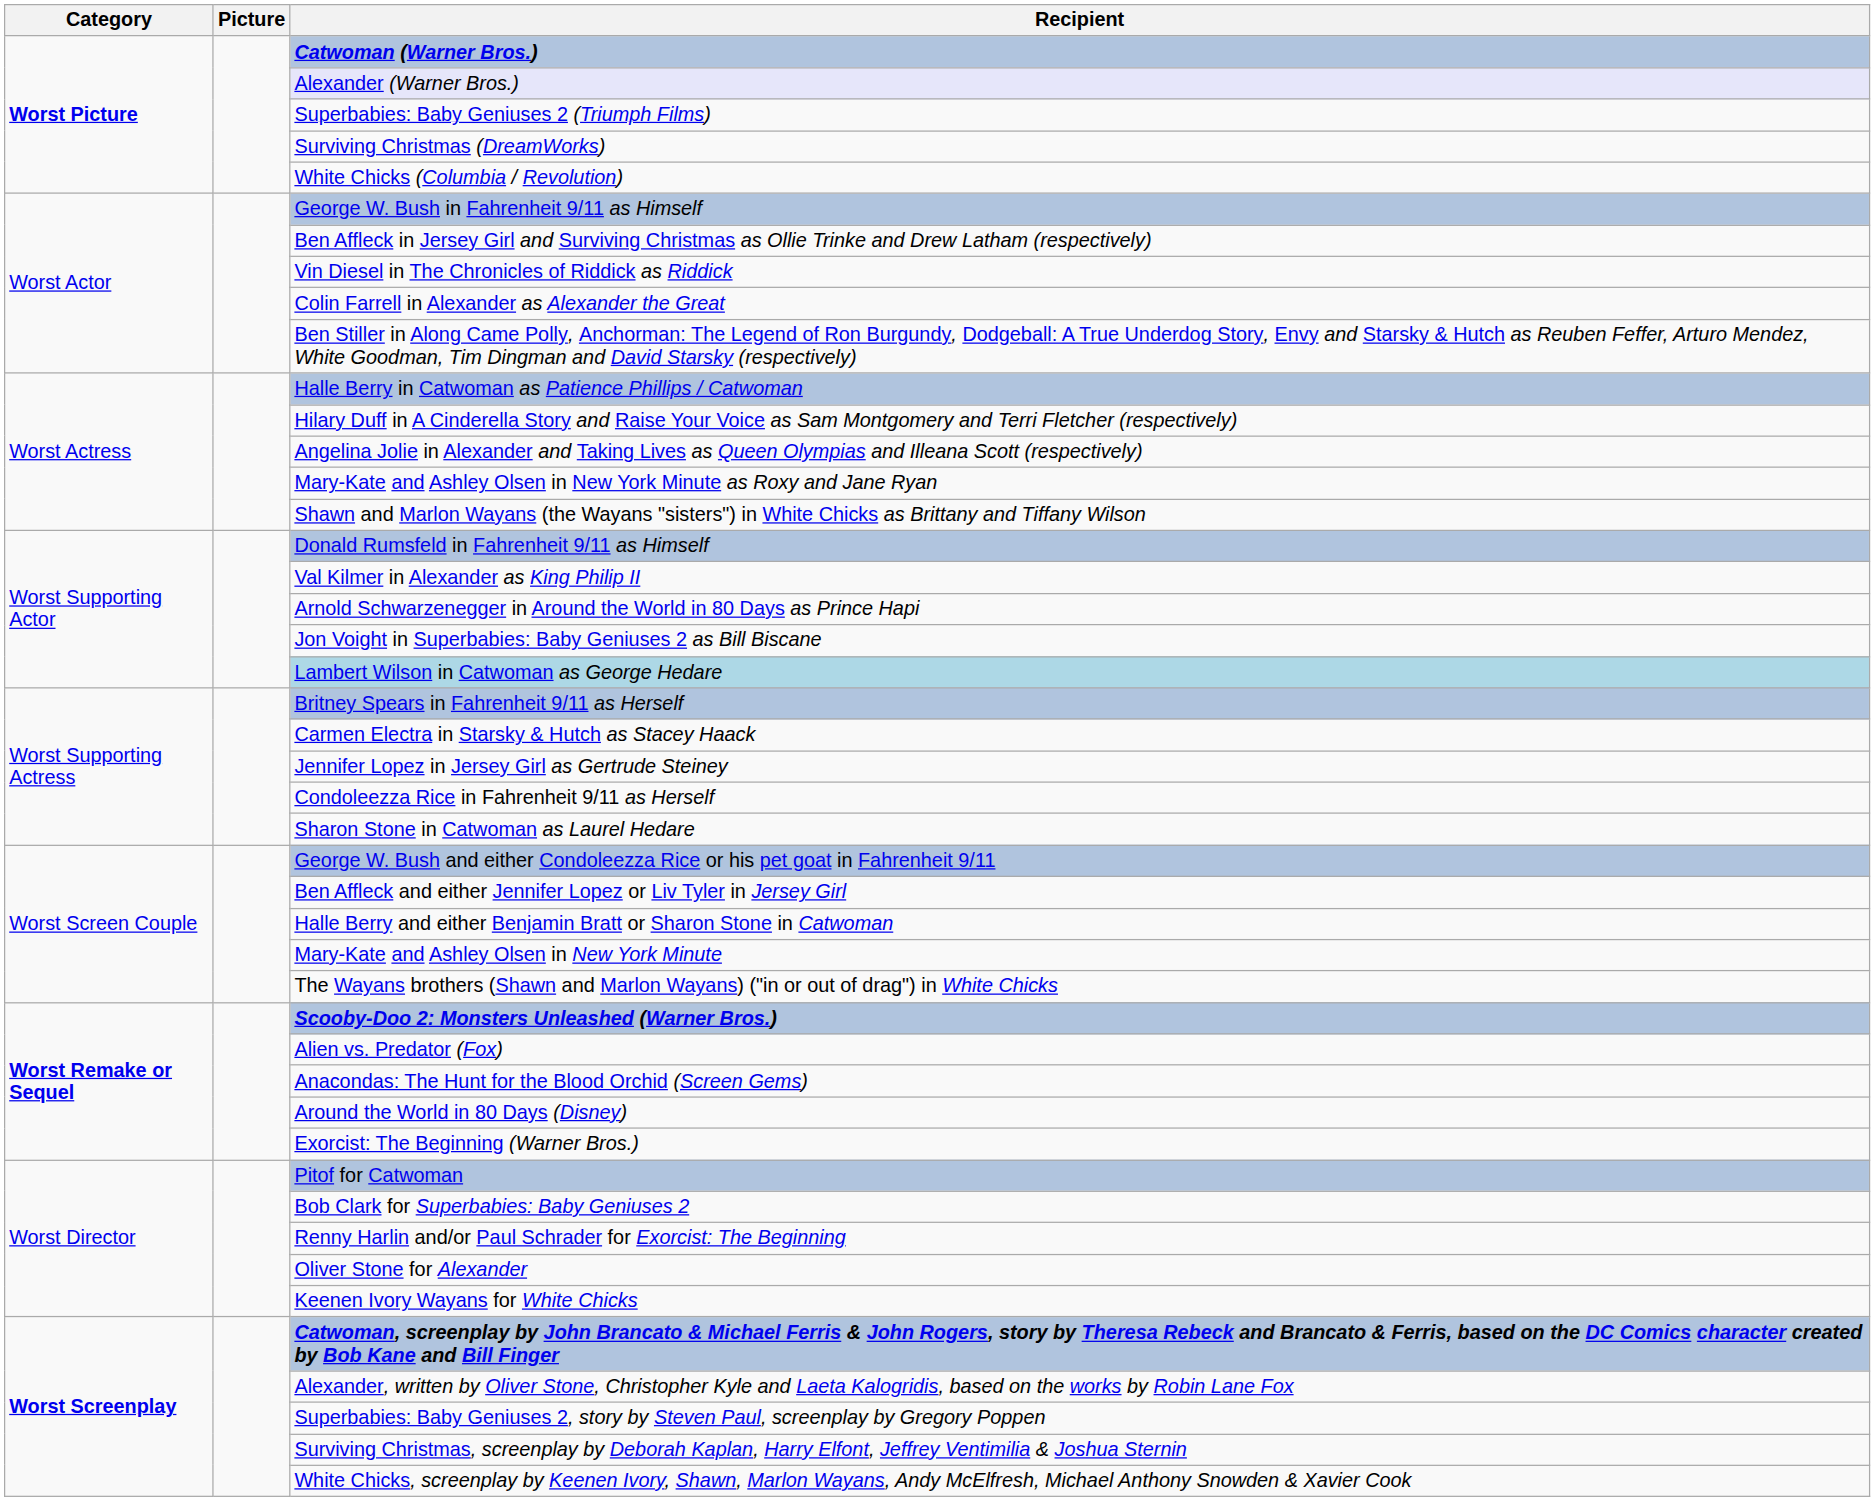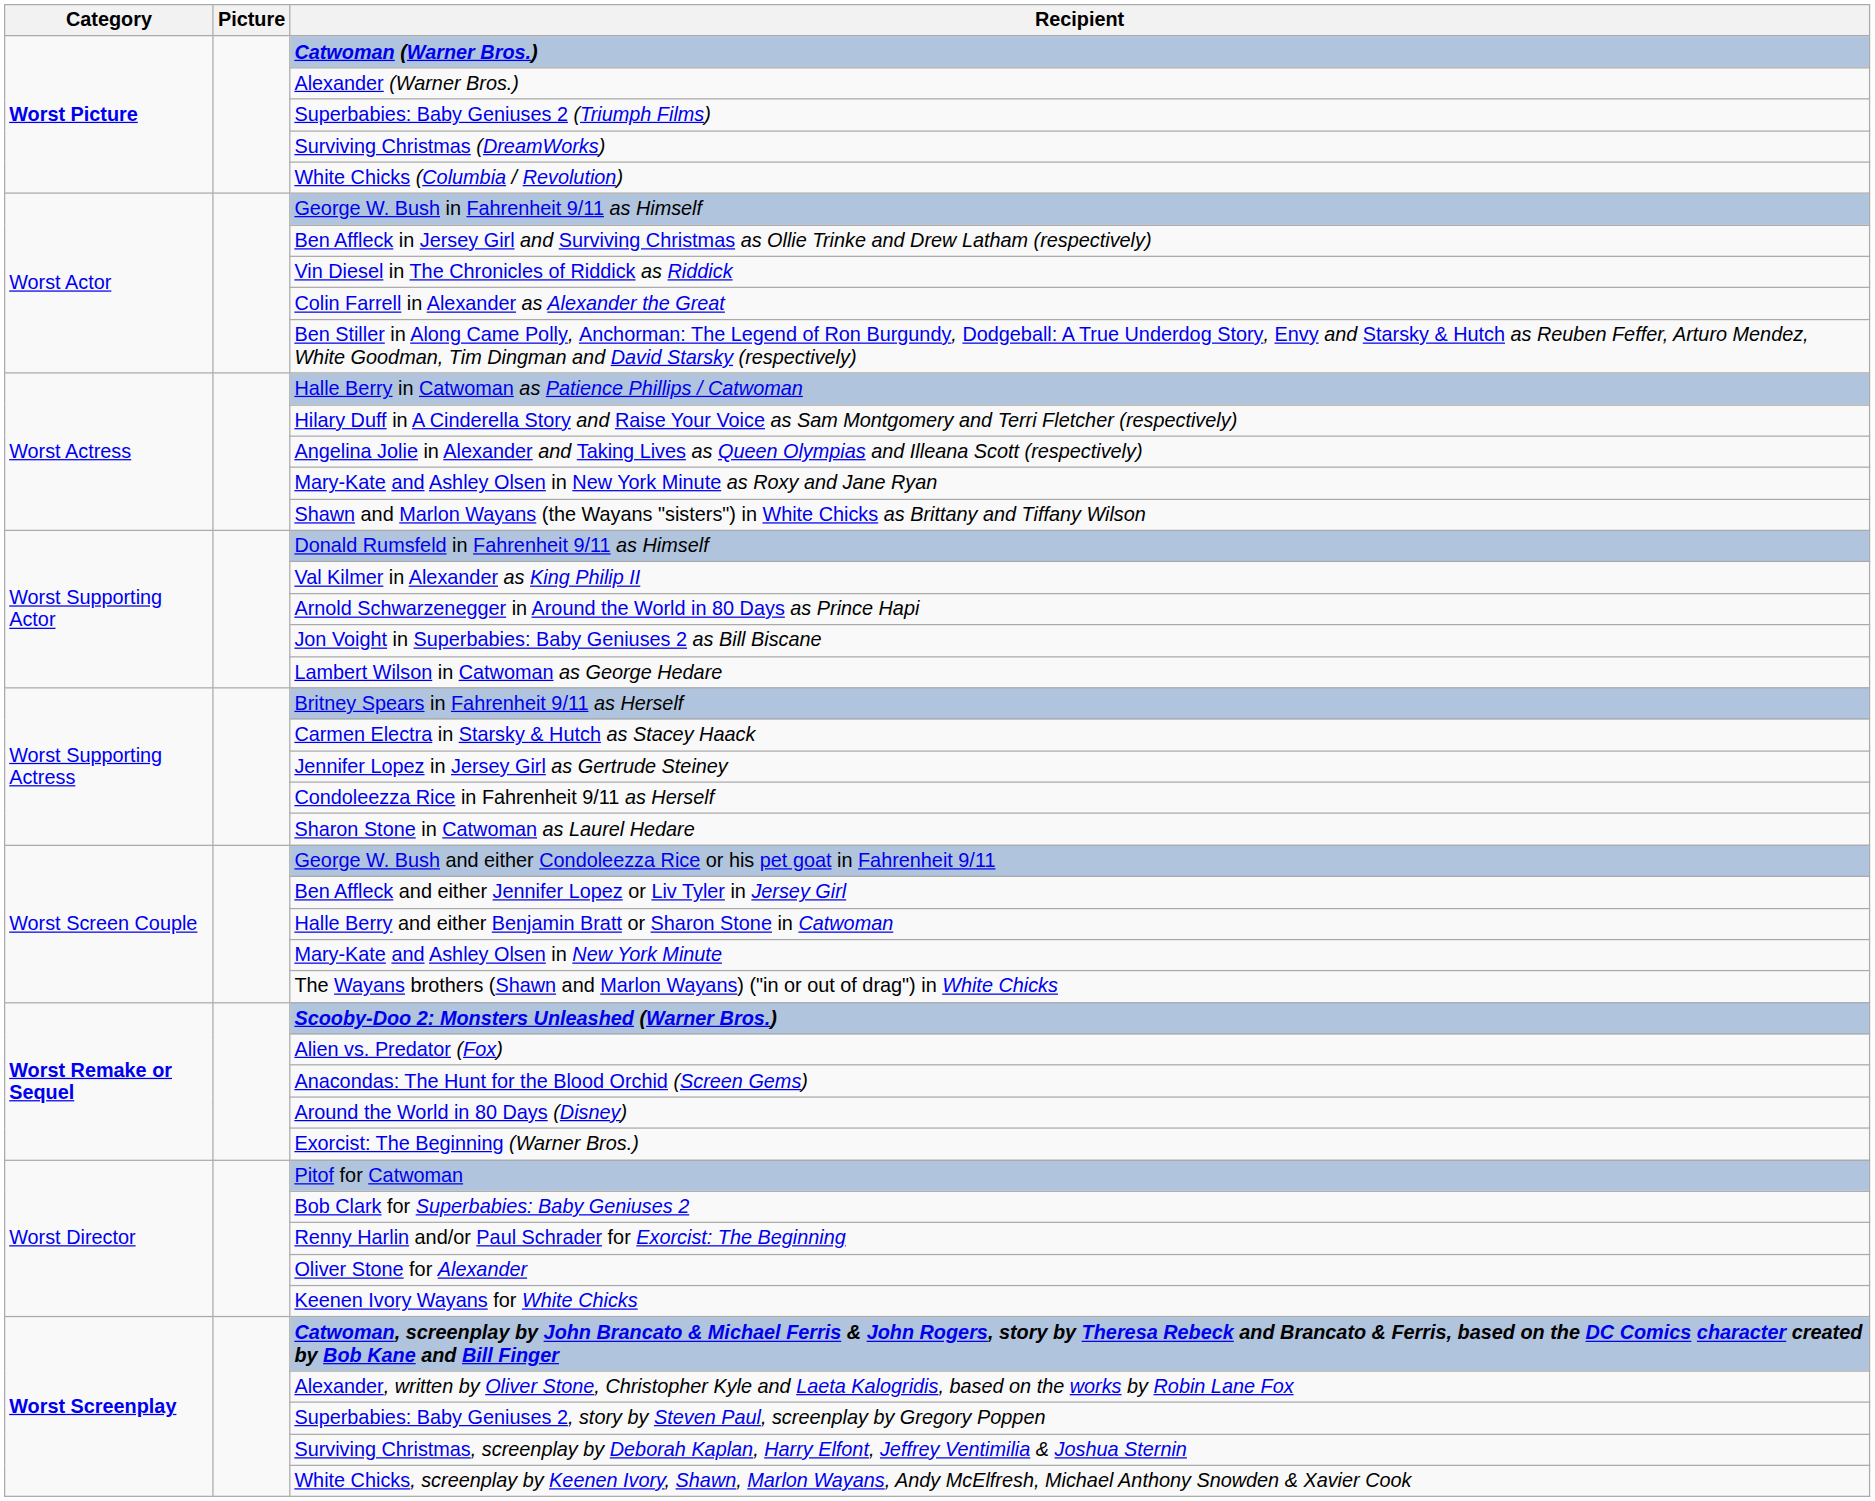(407, 83) lavender background -> (407, 83) no background
(508, 671) lightblue background -> (508, 671) no background
